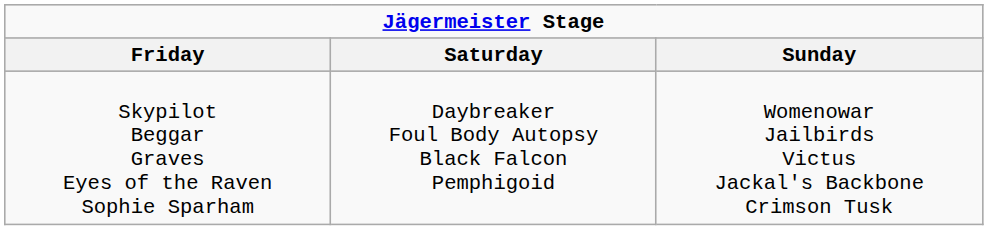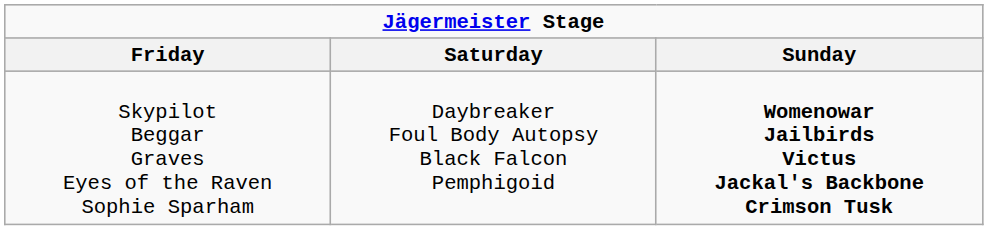(819, 160) normal -> (819, 160) bold
